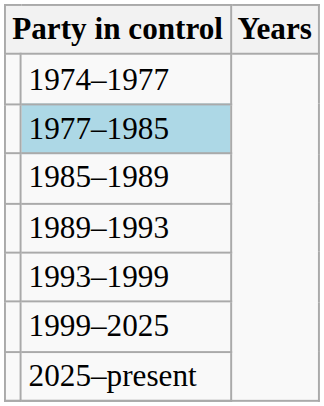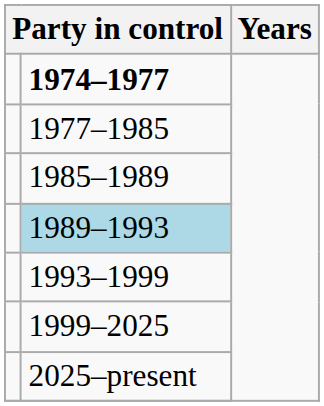(99, 78) normal -> (99, 78) bold
(99, 128) lightblue background -> (99, 128) no background
(99, 227) no background -> (99, 227) lightblue background
